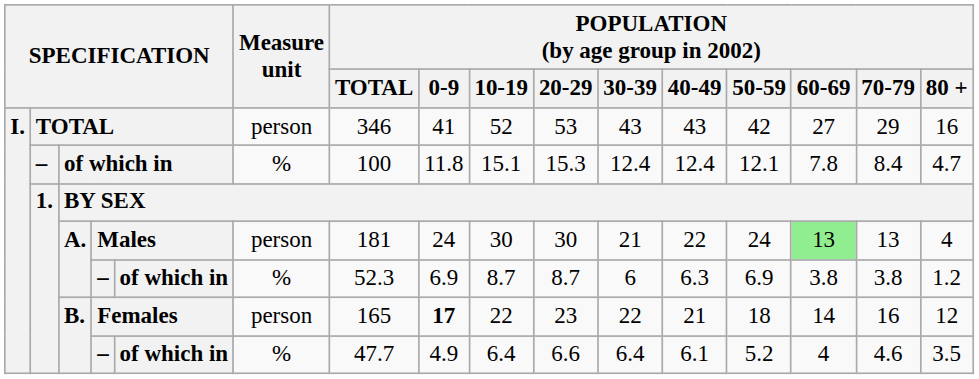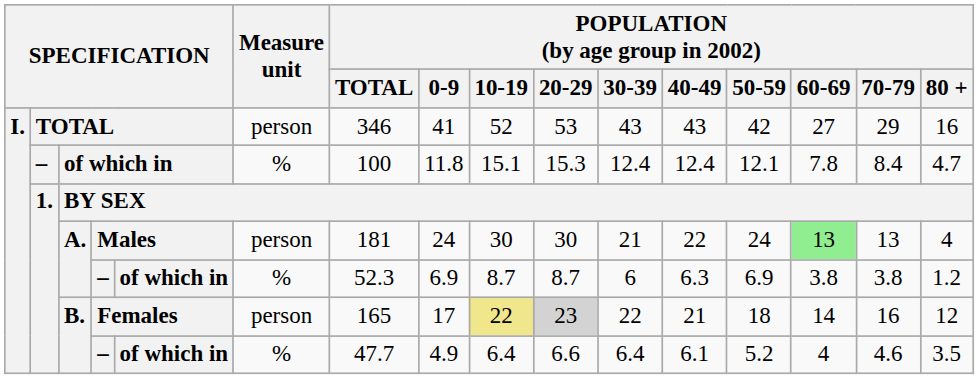(444, 315) bold -> (444, 315) normal
(501, 315) no background -> (501, 315) khaki background
(566, 315) no background -> (566, 315) lightgrey background
